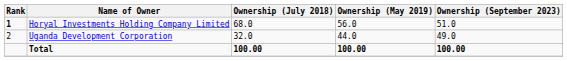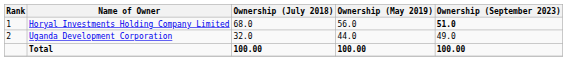(9, 24) bold -> (9, 24) normal
(446, 24) normal -> (446, 24) bold
